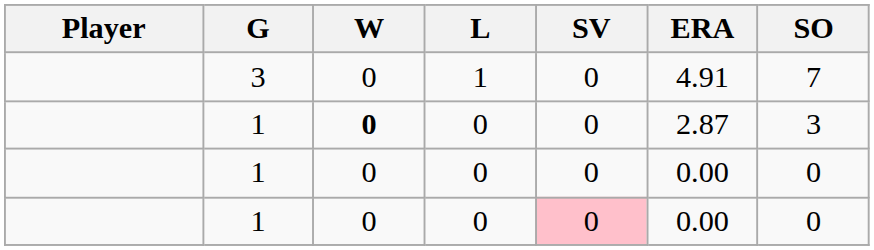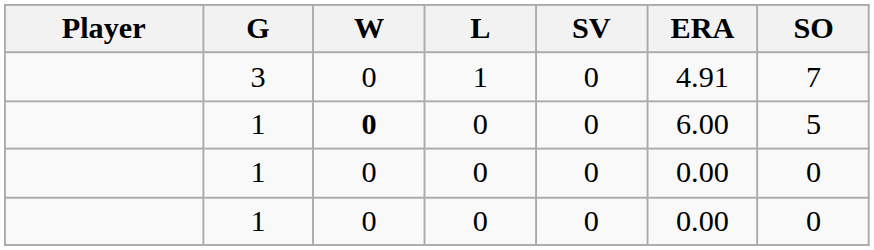(702, 124) 2.87 -> (702, 124) 6.00
(814, 124) 3 -> (814, 124) 5
(591, 220) pink background -> (591, 220) no background
